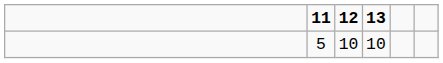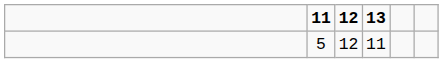(348, 45) 10 -> (348, 45) 12
(376, 45) 10 -> (376, 45) 11
